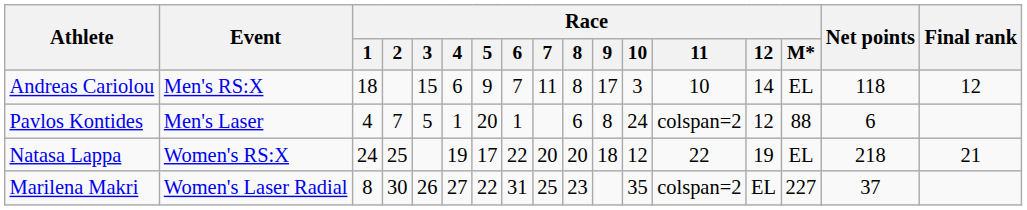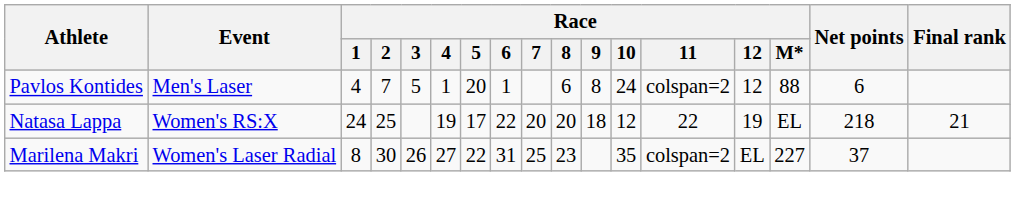- row: (82, 87)
